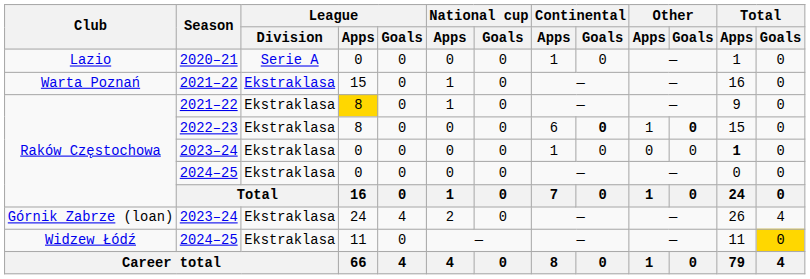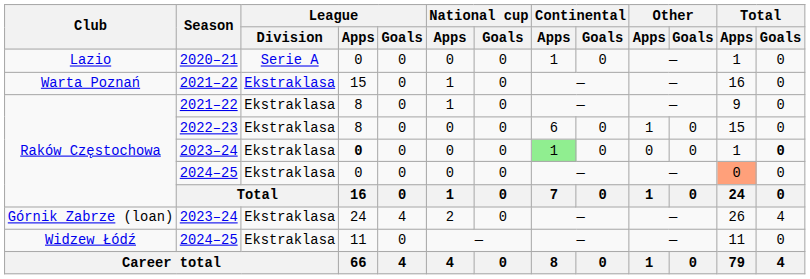(358, 106) gold background -> (358, 106) no background
(603, 128) bold -> (603, 128) normal
(693, 128) bold -> (693, 128) normal
(358, 151) normal -> (358, 151) bold
(554, 151) no background -> (554, 151) lightgreen background
(737, 151) bold -> (737, 151) normal
(781, 151) normal -> (781, 151) bold
(737, 173) no background -> (737, 173) lightsalmon background
(781, 240) gold background -> (781, 240) no background
